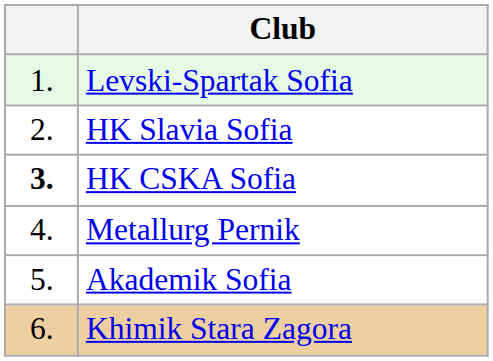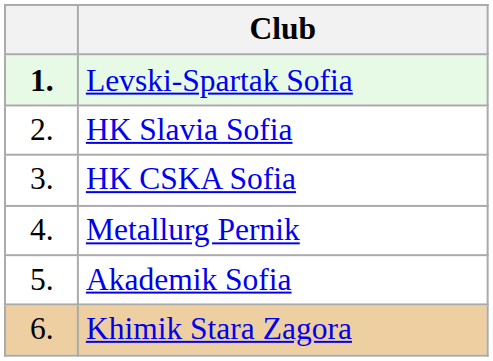(42, 79) normal -> (42, 79) bold
(42, 179) bold -> (42, 179) normal
